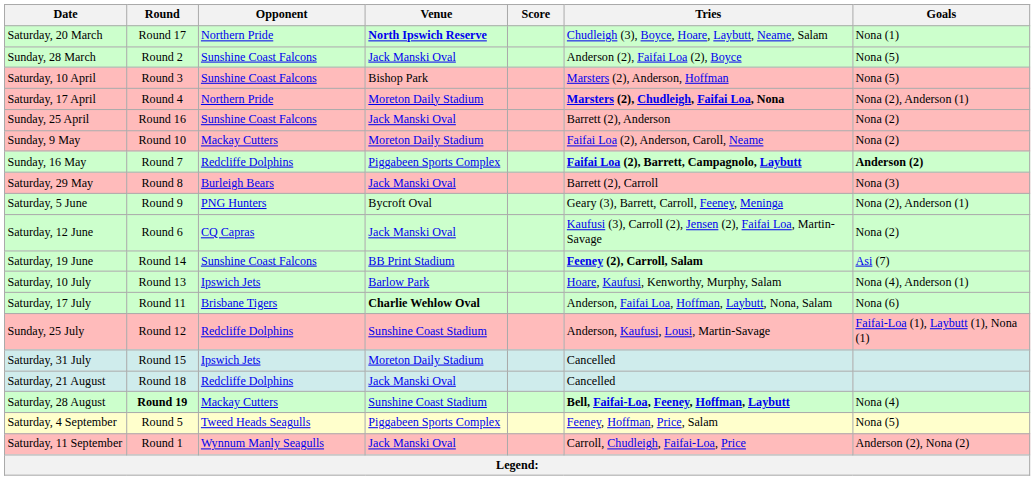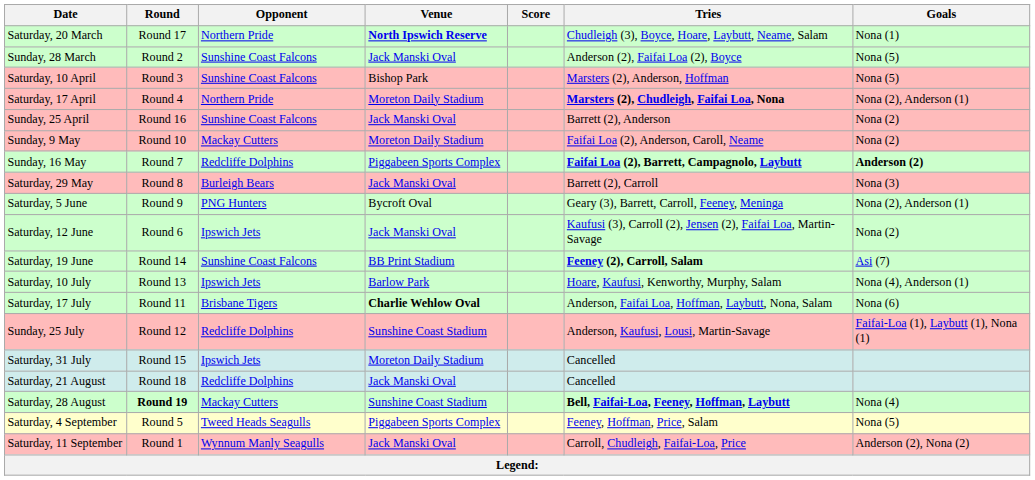(228, 232) CQ Capras -> (231, 232) Ipswich Jets
